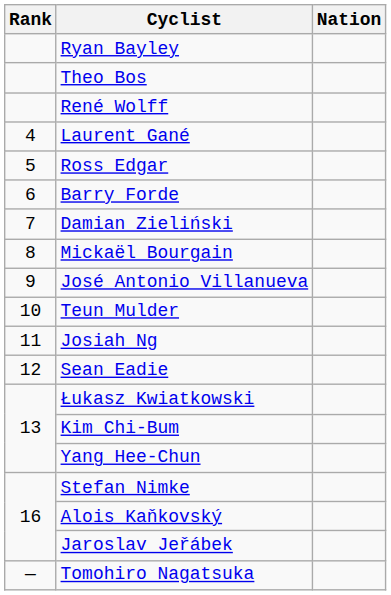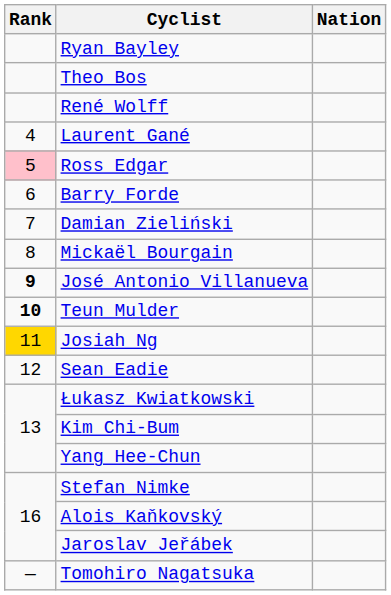(31, 166) no background -> (31, 166) pink background
(31, 282) normal -> (31, 282) bold
(30, 312) normal -> (30, 312) bold
(30, 341) no background -> (30, 341) gold background
